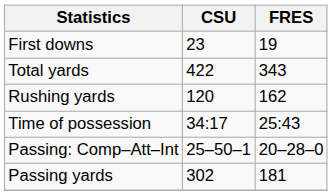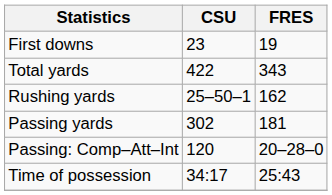(200, 97) 120 -> (219, 97) 25–50–1
rows swapped: (61, 176) <-> (80, 123)
(219, 150) 25–50–1 -> (200, 150) 120
